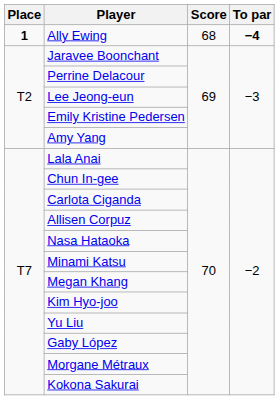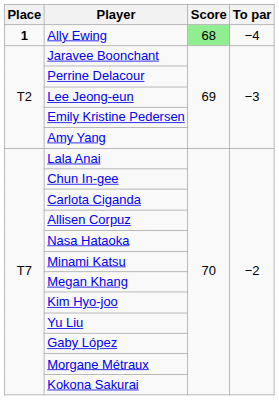(209, 35) no background -> (209, 35) lightgreen background
(252, 35) bold -> (252, 35) normal
